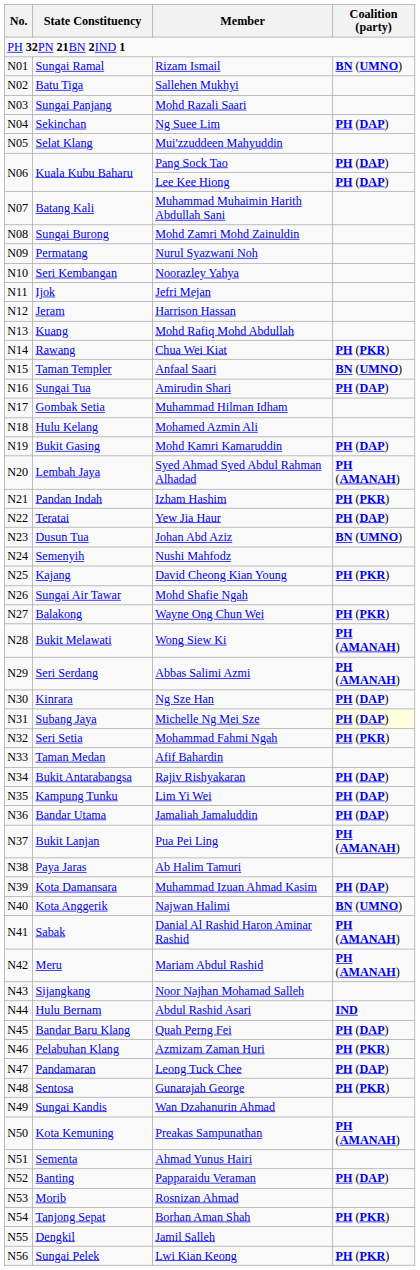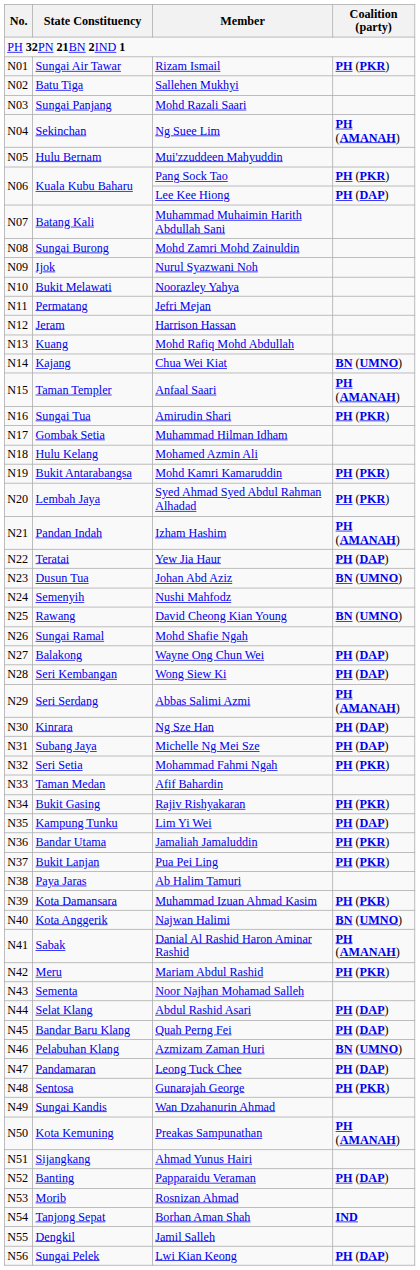(70, 66) Sungai Ramal -> (78, 66) Sungai Air Tawar
(369, 66) BN (UMNO) -> (362, 66) PH (PKR)
(362, 124) PH (DAP) -> (368, 131) PH (AMANAH)
(64, 143) Selat Klang -> (69, 157) Hulu Bernam
(362, 162) PH (DAP) -> (362, 176) PH (PKR)
(62, 253) Permatang -> (45, 267) Ijok
(76, 272) Seri Kembangan -> (74, 286) Bukit Melawati
(45, 292) Ijok -> (62, 305) Permatang
(56, 350) Rawang -> (53, 363) Kajang
(362, 350) PH (PKR) -> (369, 363) BN (UMNO)
(369, 369) BN (UMNO) -> (368, 389) PH (AMANAH)
(362, 388) PH (DAP) -> (362, 415) PH (PKR)
(68, 446) Bukit Gasing -> (84, 473) Bukit Antarabangsa
(362, 446) PH (DAP) -> (362, 473) PH (PKR)
(368, 472) PH (AMANAH) -> (362, 499) PH (PKR)
(362, 498) PH (PKR) -> (368, 532) PH (AMANAH)
(53, 575) Kajang -> (56, 616) Rawang
(362, 575) PH (PKR) -> (369, 616) BN (UMNO)
(78, 595) Sungai Air Tawar -> (70, 636) Sungai Ramal
(362, 614) PH (PKR) -> (362, 655) PH (DAP)
(74, 640) Bukit Melawati -> (76, 674) Seri Kembangan
(368, 640) PH (AMANAH) -> (362, 674) PH (DAP)
(362, 718) lightyellow background -> (362, 746) no background
(84, 776) Bukit Antarabangsa -> (68, 804) Bukit Gasing
(362, 776) PH (DAP) -> (362, 804) PH (PKR)
(362, 815) PH (DAP) -> (362, 842) PH (PKR)
(368, 841) PH (AMANAH) -> (362, 862) PH (PKR)
(362, 886) PH (DAP) -> (362, 900) PH (PKR)
(368, 965) PH (AMANAH) -> (362, 972) PH (PKR)
(63, 991) Sijangkang -> (57, 991) Sementa
(69, 1010) Hulu Bernam -> (64, 1010) Selat Klang
(347, 1010) IND -> (362, 1010) PH (DAP)
(362, 1049) PH (PKR) -> (369, 1049) BN (UMNO)
(57, 1159) Sementa -> (63, 1159) Sijangkang
(362, 1217) PH (PKR) -> (347, 1217) IND
(362, 1255) PH (PKR) -> (362, 1255) PH (DAP)
